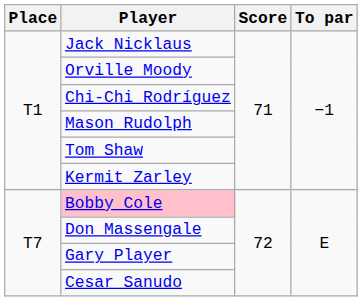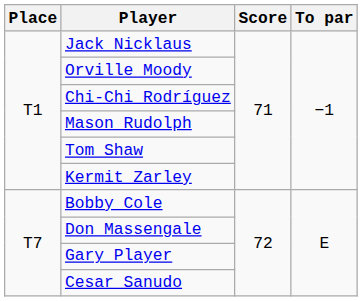(114, 203) pink background -> (114, 203) no background
